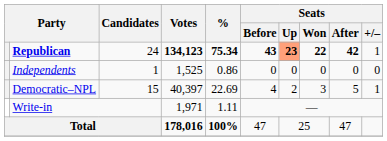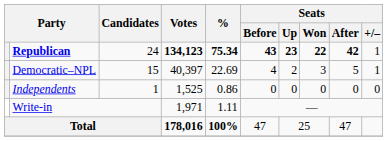(291, 51) lightsalmon background -> (291, 51) no background
rows swapped: (54, 88) <-> (44, 70)
